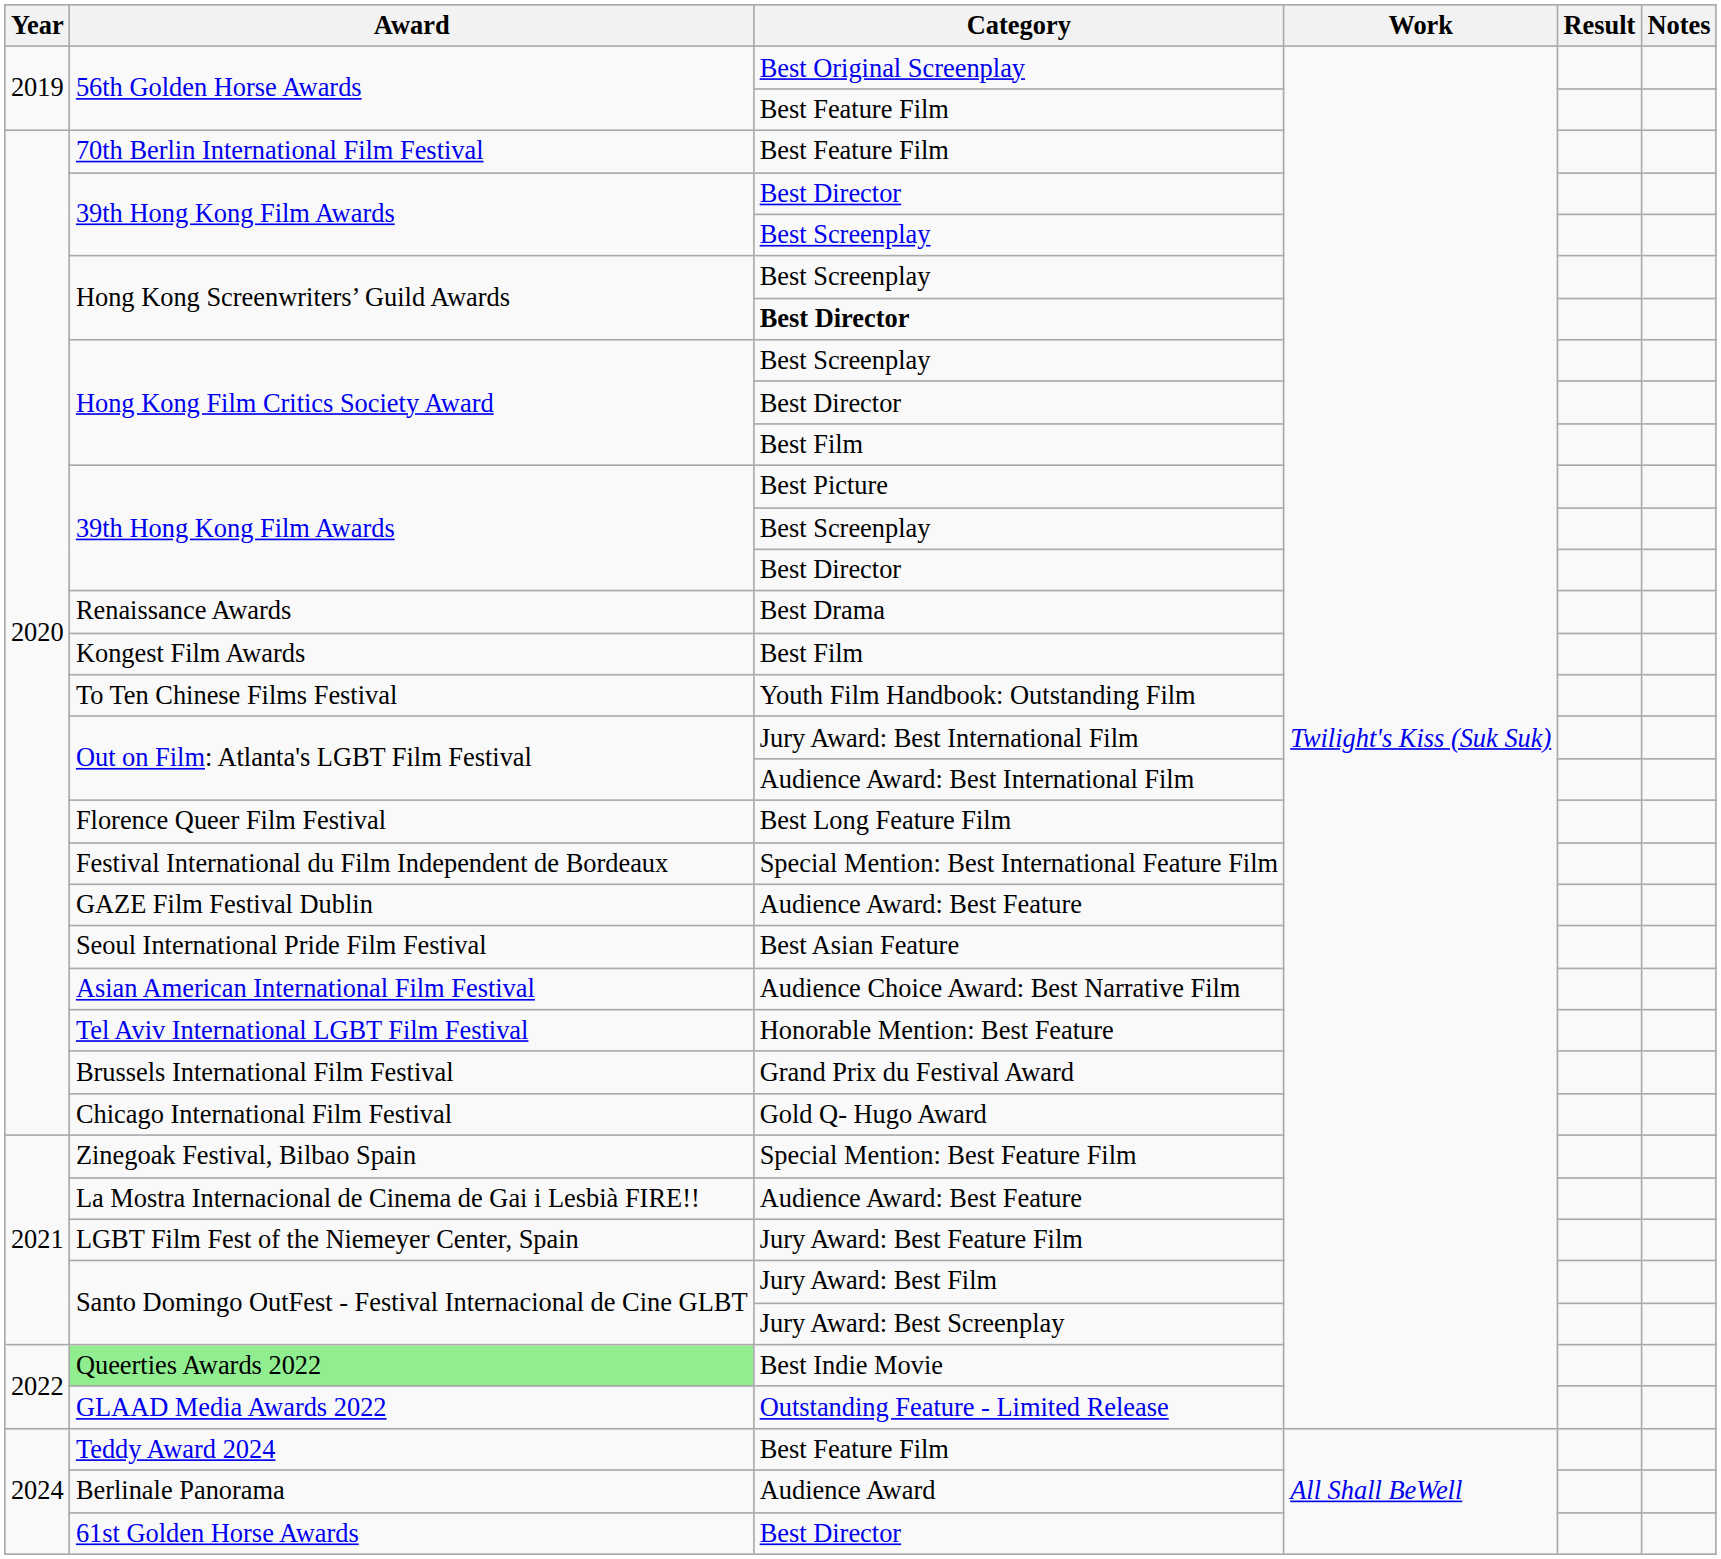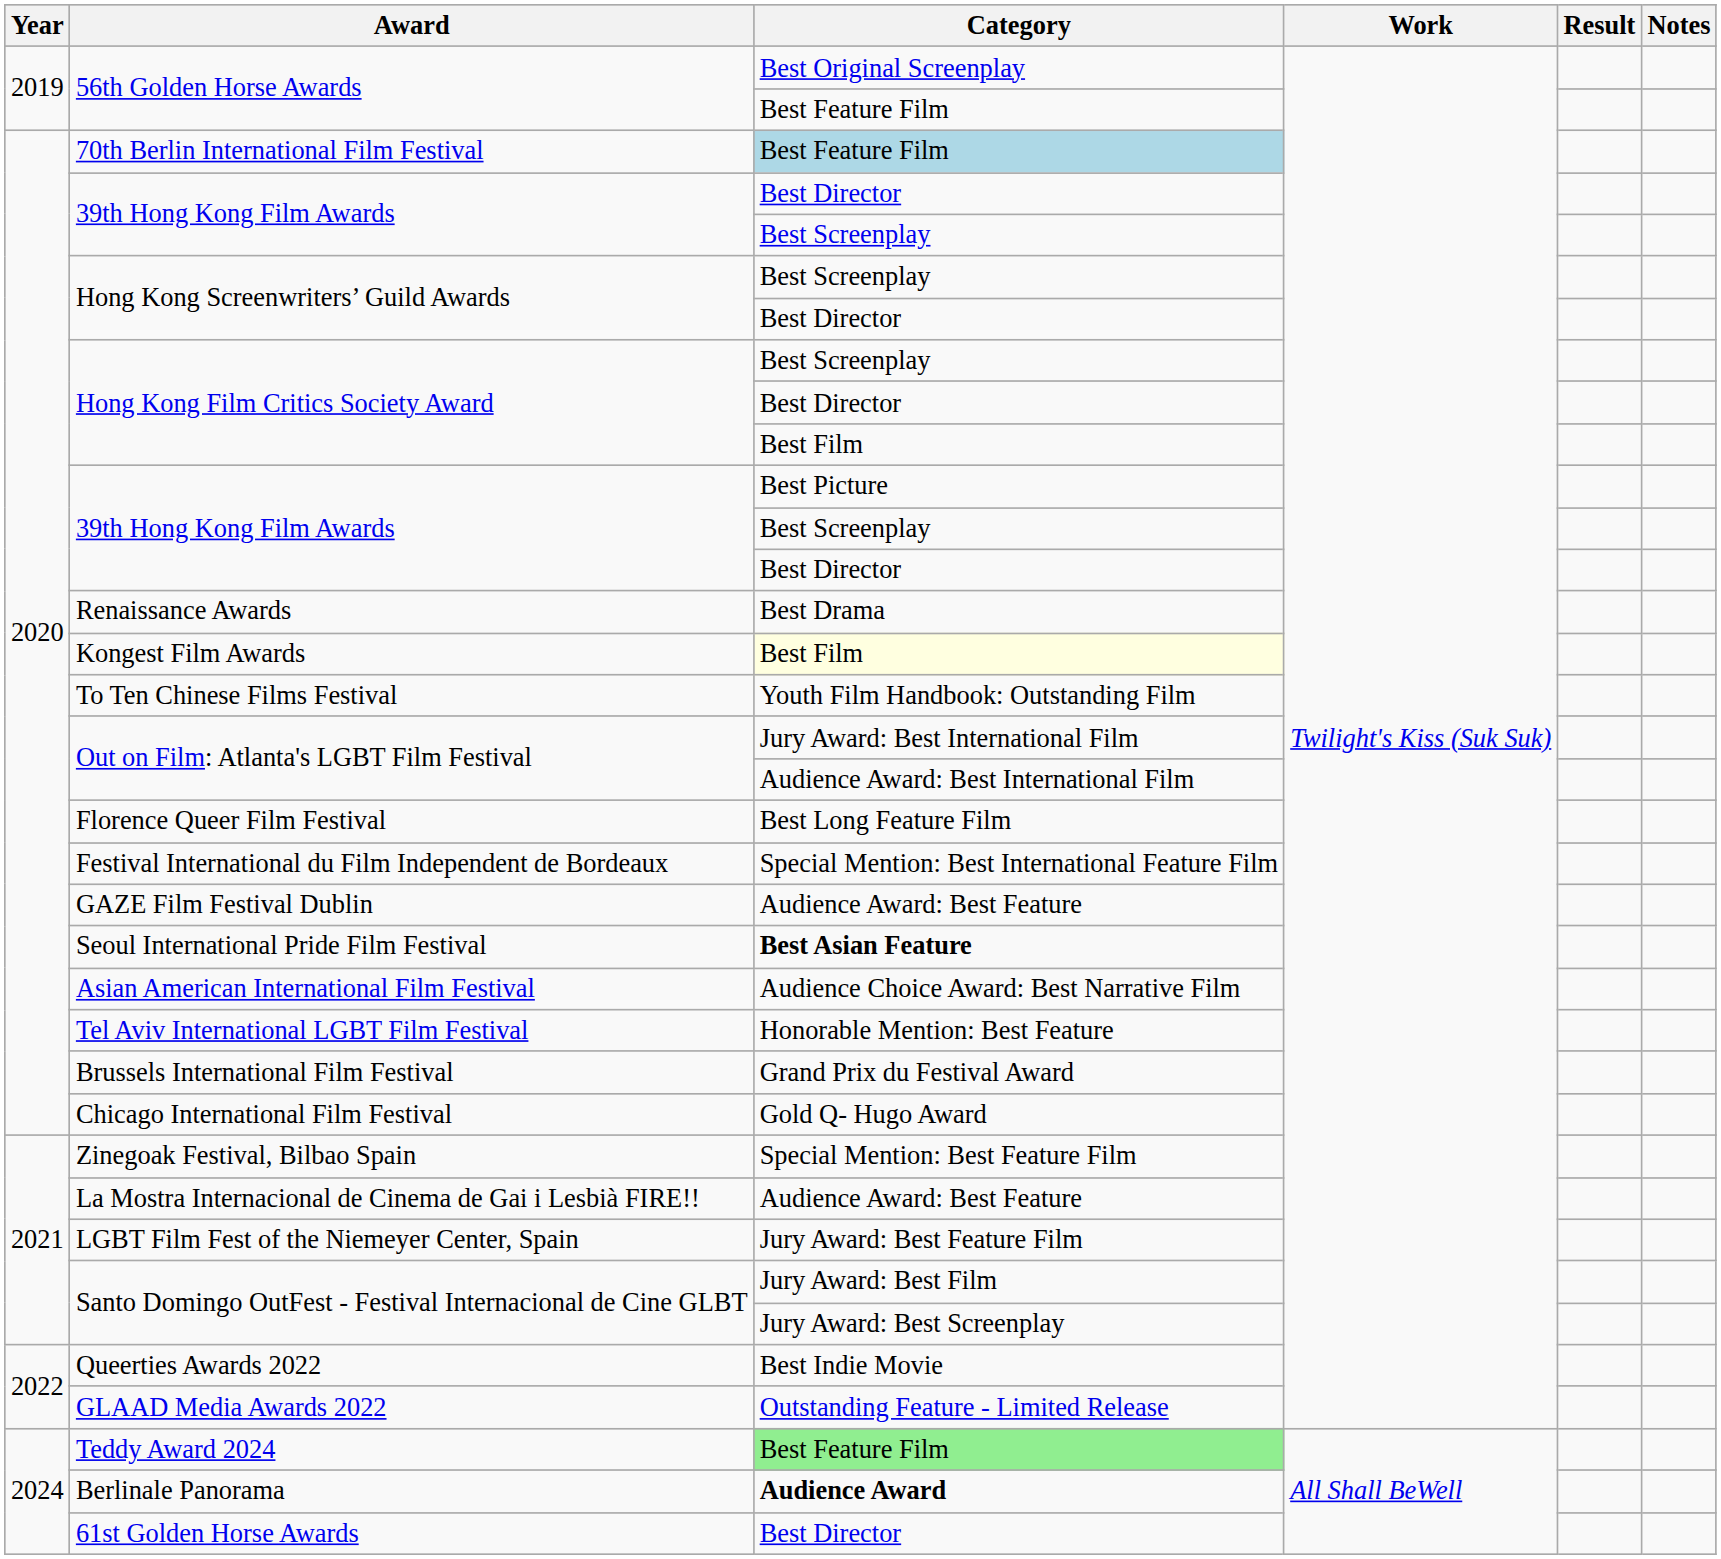(854, 151) no background -> (854, 151) lightblue background
(835, 318) bold -> (830, 318) normal
(811, 653) no background -> (811, 653) lightyellow background
(859, 946) normal -> (866, 946) bold
(199, 1365) lightgreen background -> (199, 1365) no background
(854, 1448) no background -> (854, 1448) lightgreen background
(848, 1490) normal -> (853, 1490) bold
